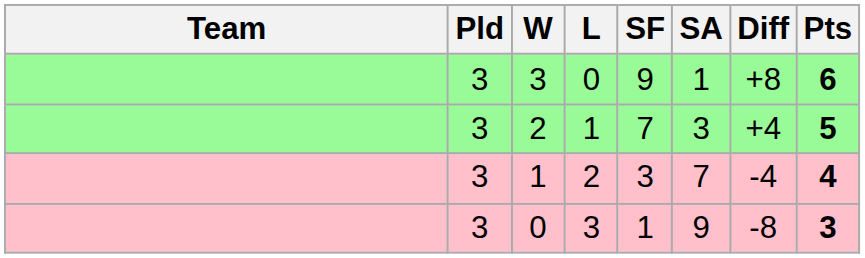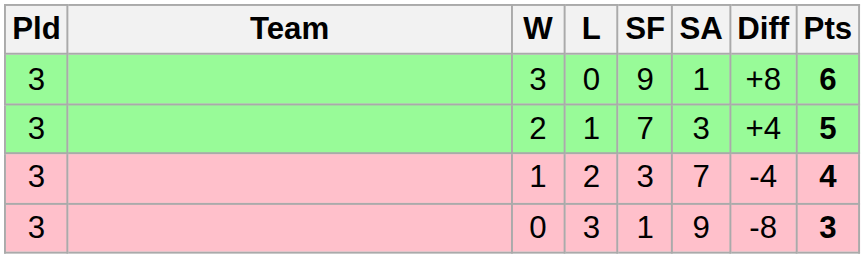columns swapped: (227, 29) <-> (480, 29)
